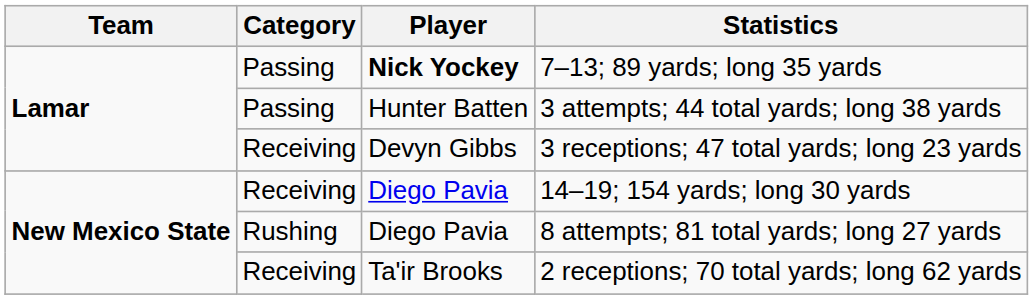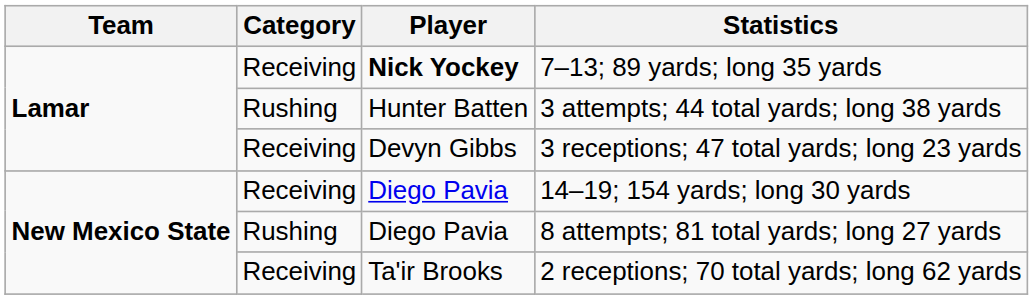(289, 67) Passing -> (299, 67) Receiving
(289, 108) Passing -> (290, 108) Rushing
